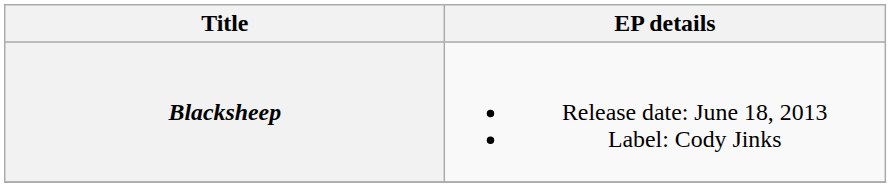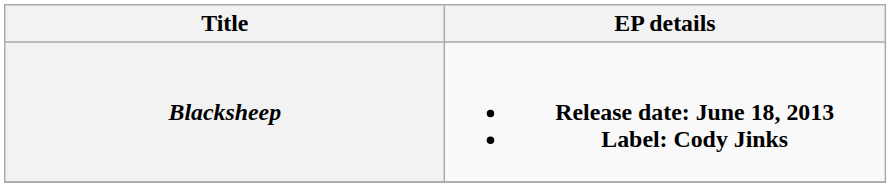(665, 126) normal -> (665, 126) bold
